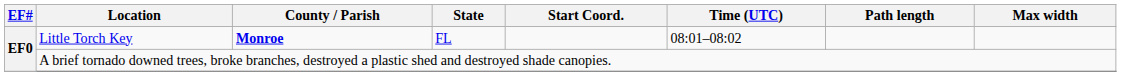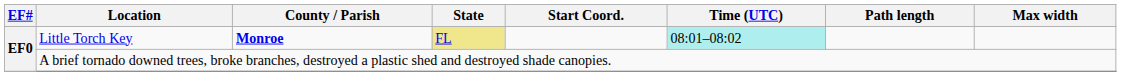(443, 37) no background -> (443, 37) khaki background
(706, 37) no background -> (706, 37) paleturquoise background
